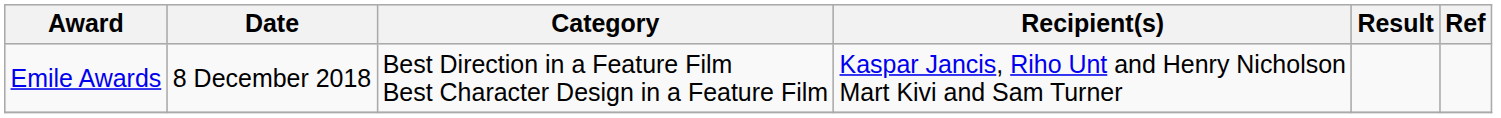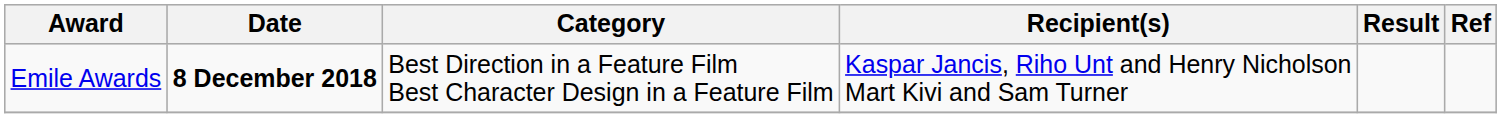(272, 77) normal -> (275, 77) bold
